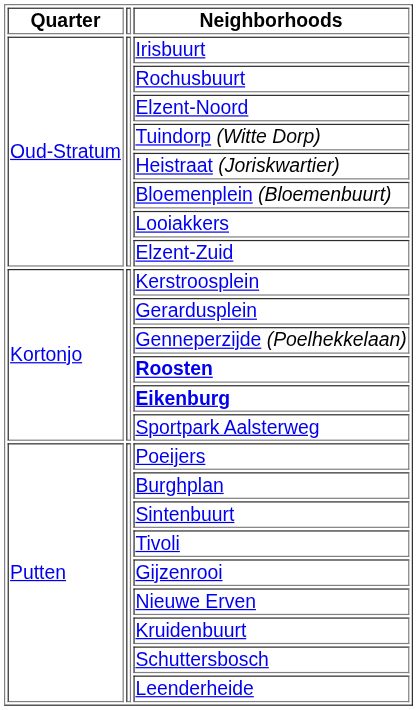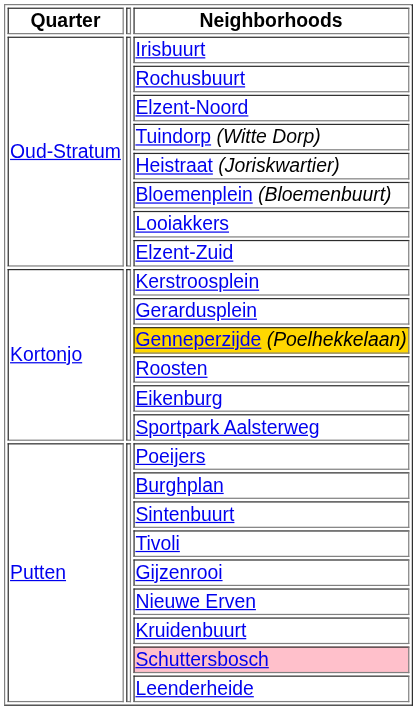(271, 340) no background -> (271, 340) gold background
(174, 369) bold -> (171, 369) normal
(183, 398) bold -> (179, 398) normal
(202, 659) no background -> (202, 659) pink background
